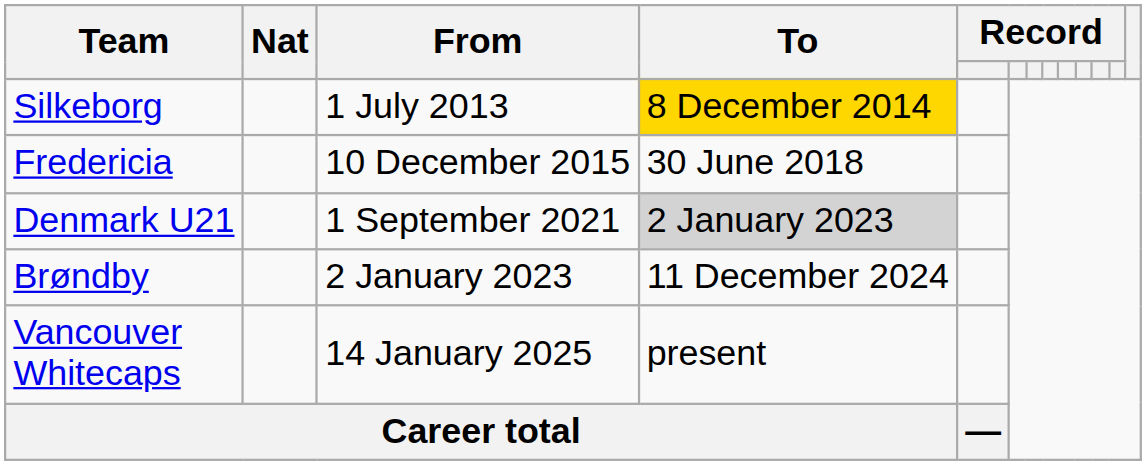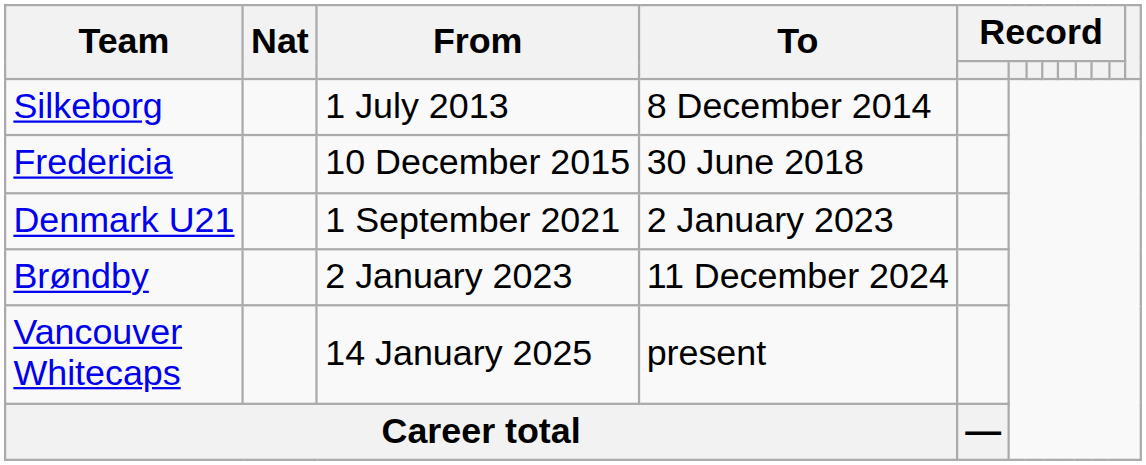(789, 106) gold background -> (789, 106) no background
(770, 219) lightgrey background -> (770, 219) no background
